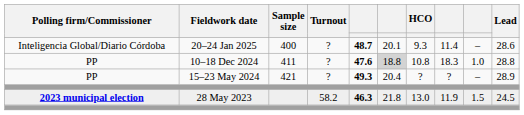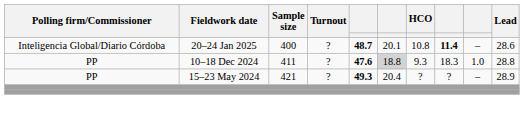(420, 45) 9.3 -> (420, 45) 10.8
(449, 45) normal -> (449, 45) bold
(420, 61) 10.8 -> (420, 61) 9.3
- row: (92, 97)
